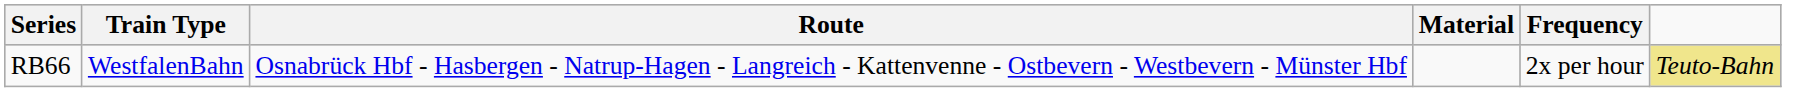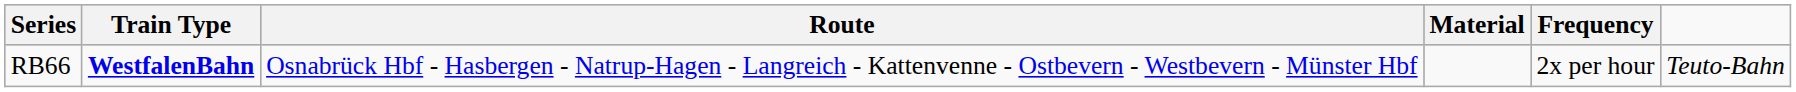(166, 65) normal -> (171, 65) bold
(1715, 65) khaki background -> (1726, 65) no background
